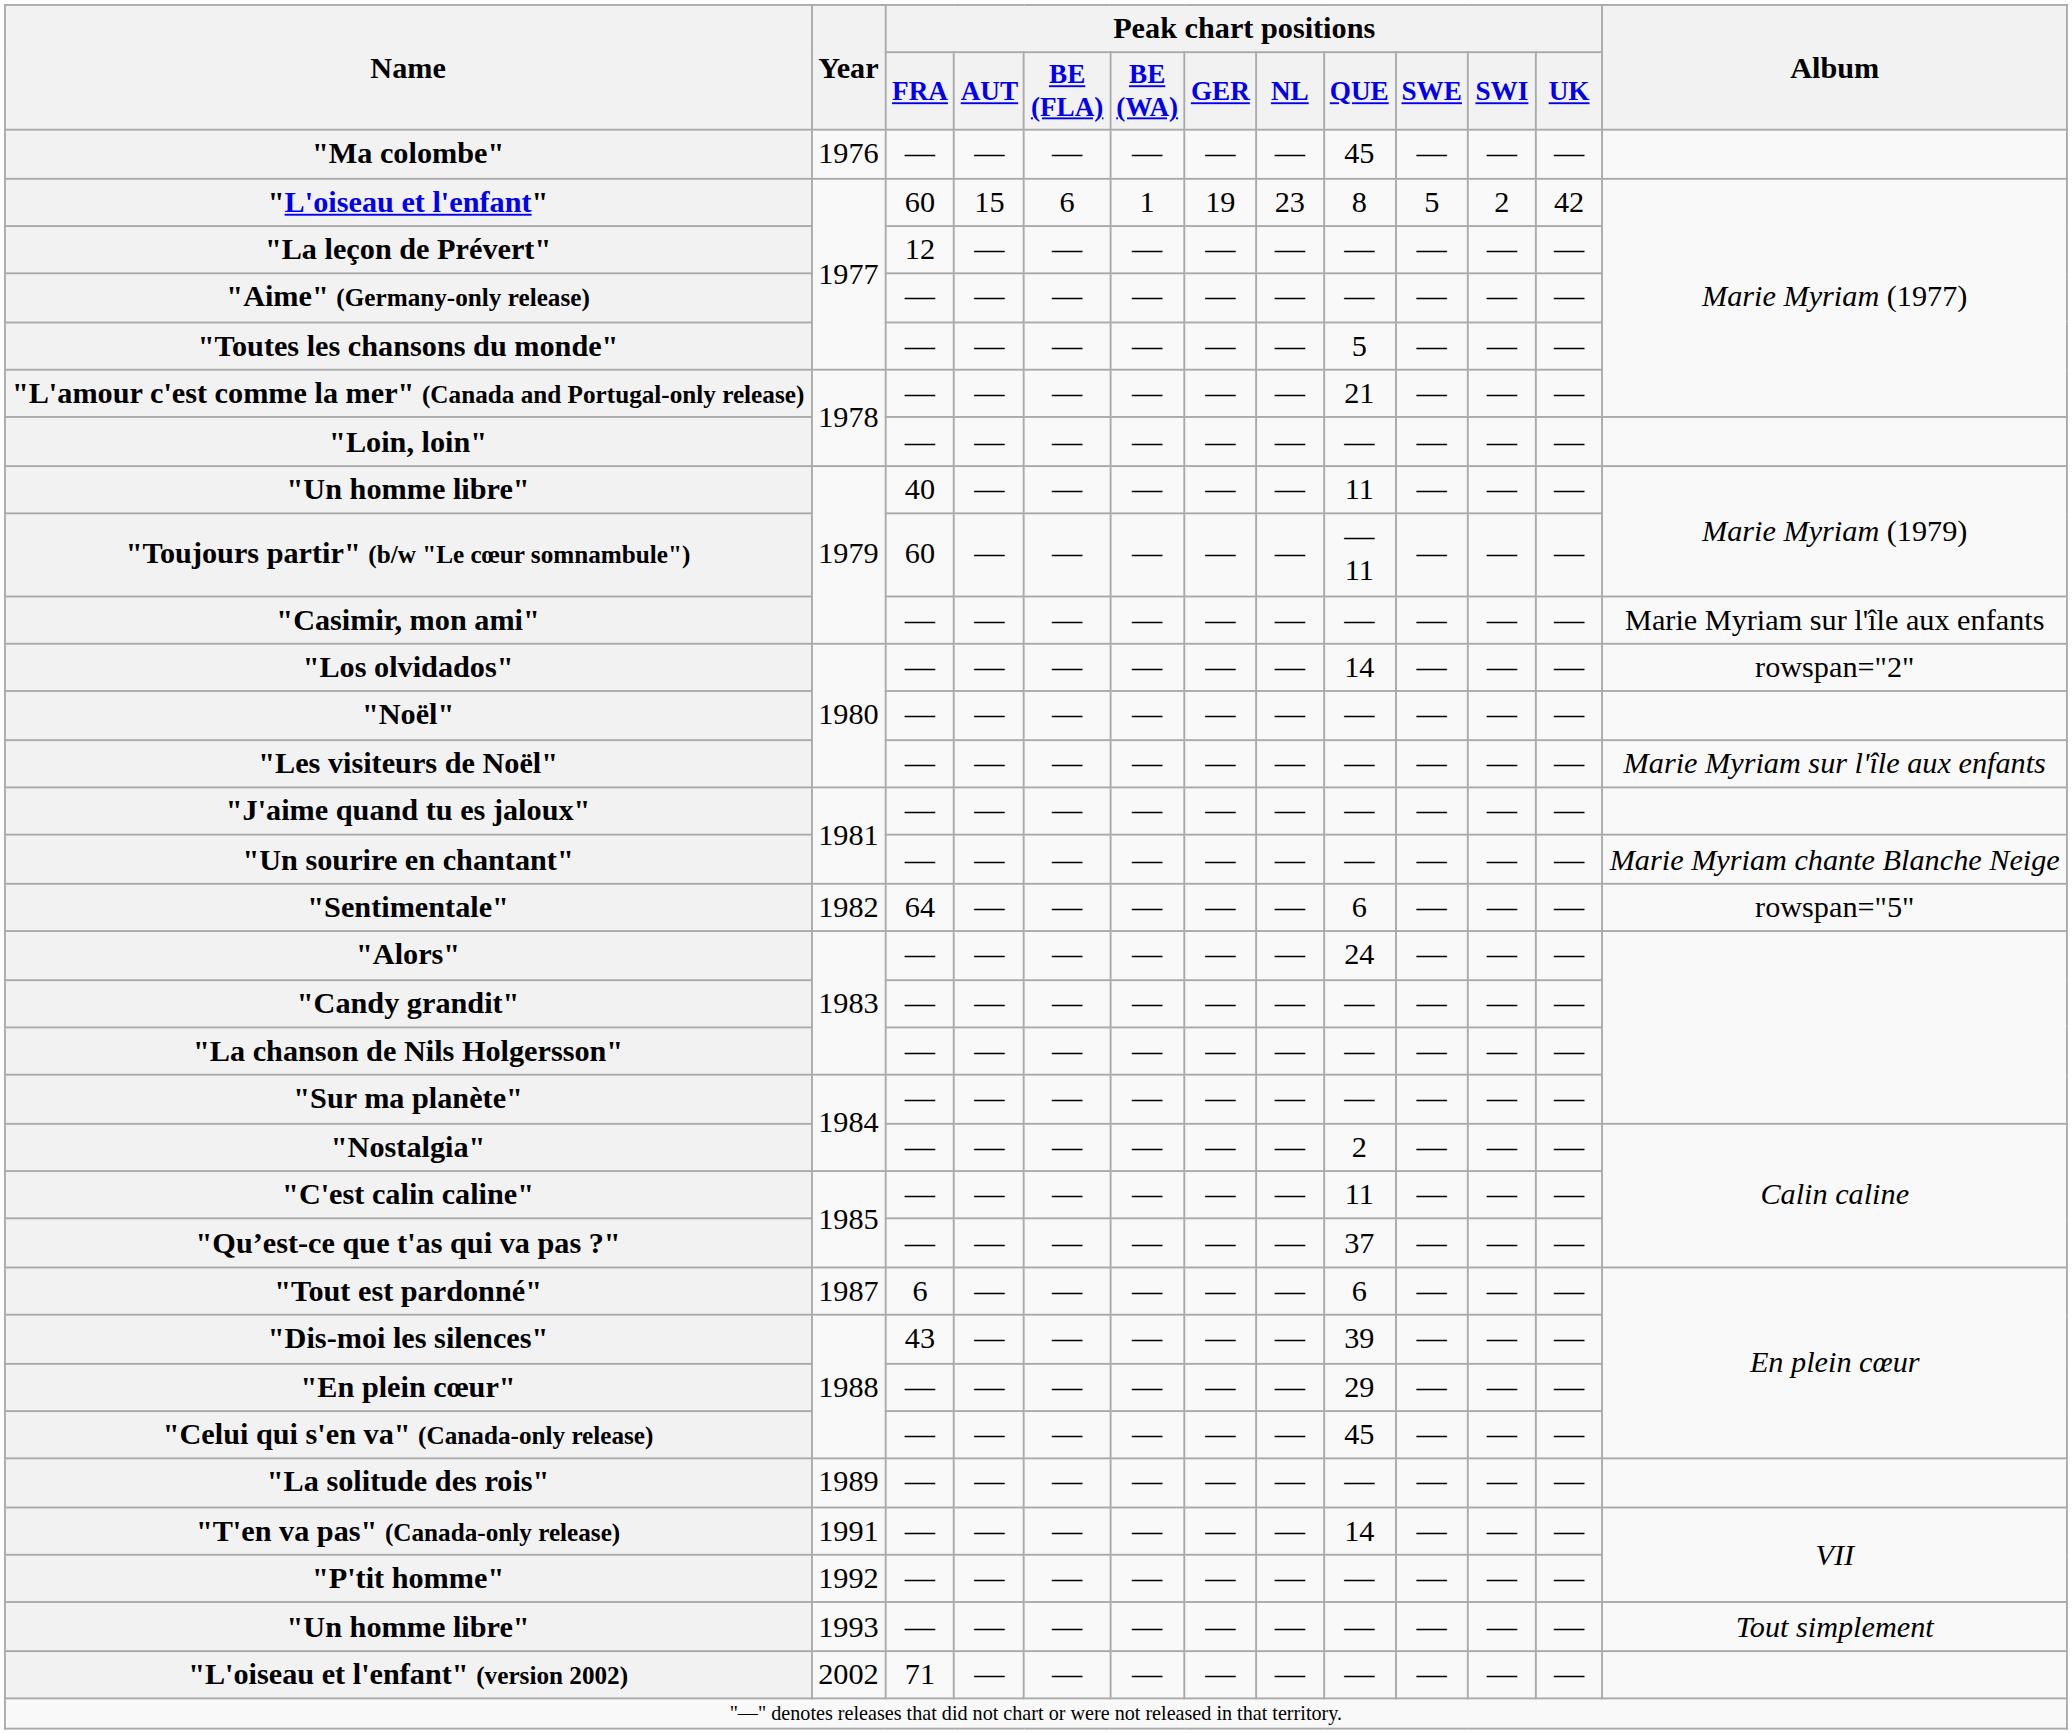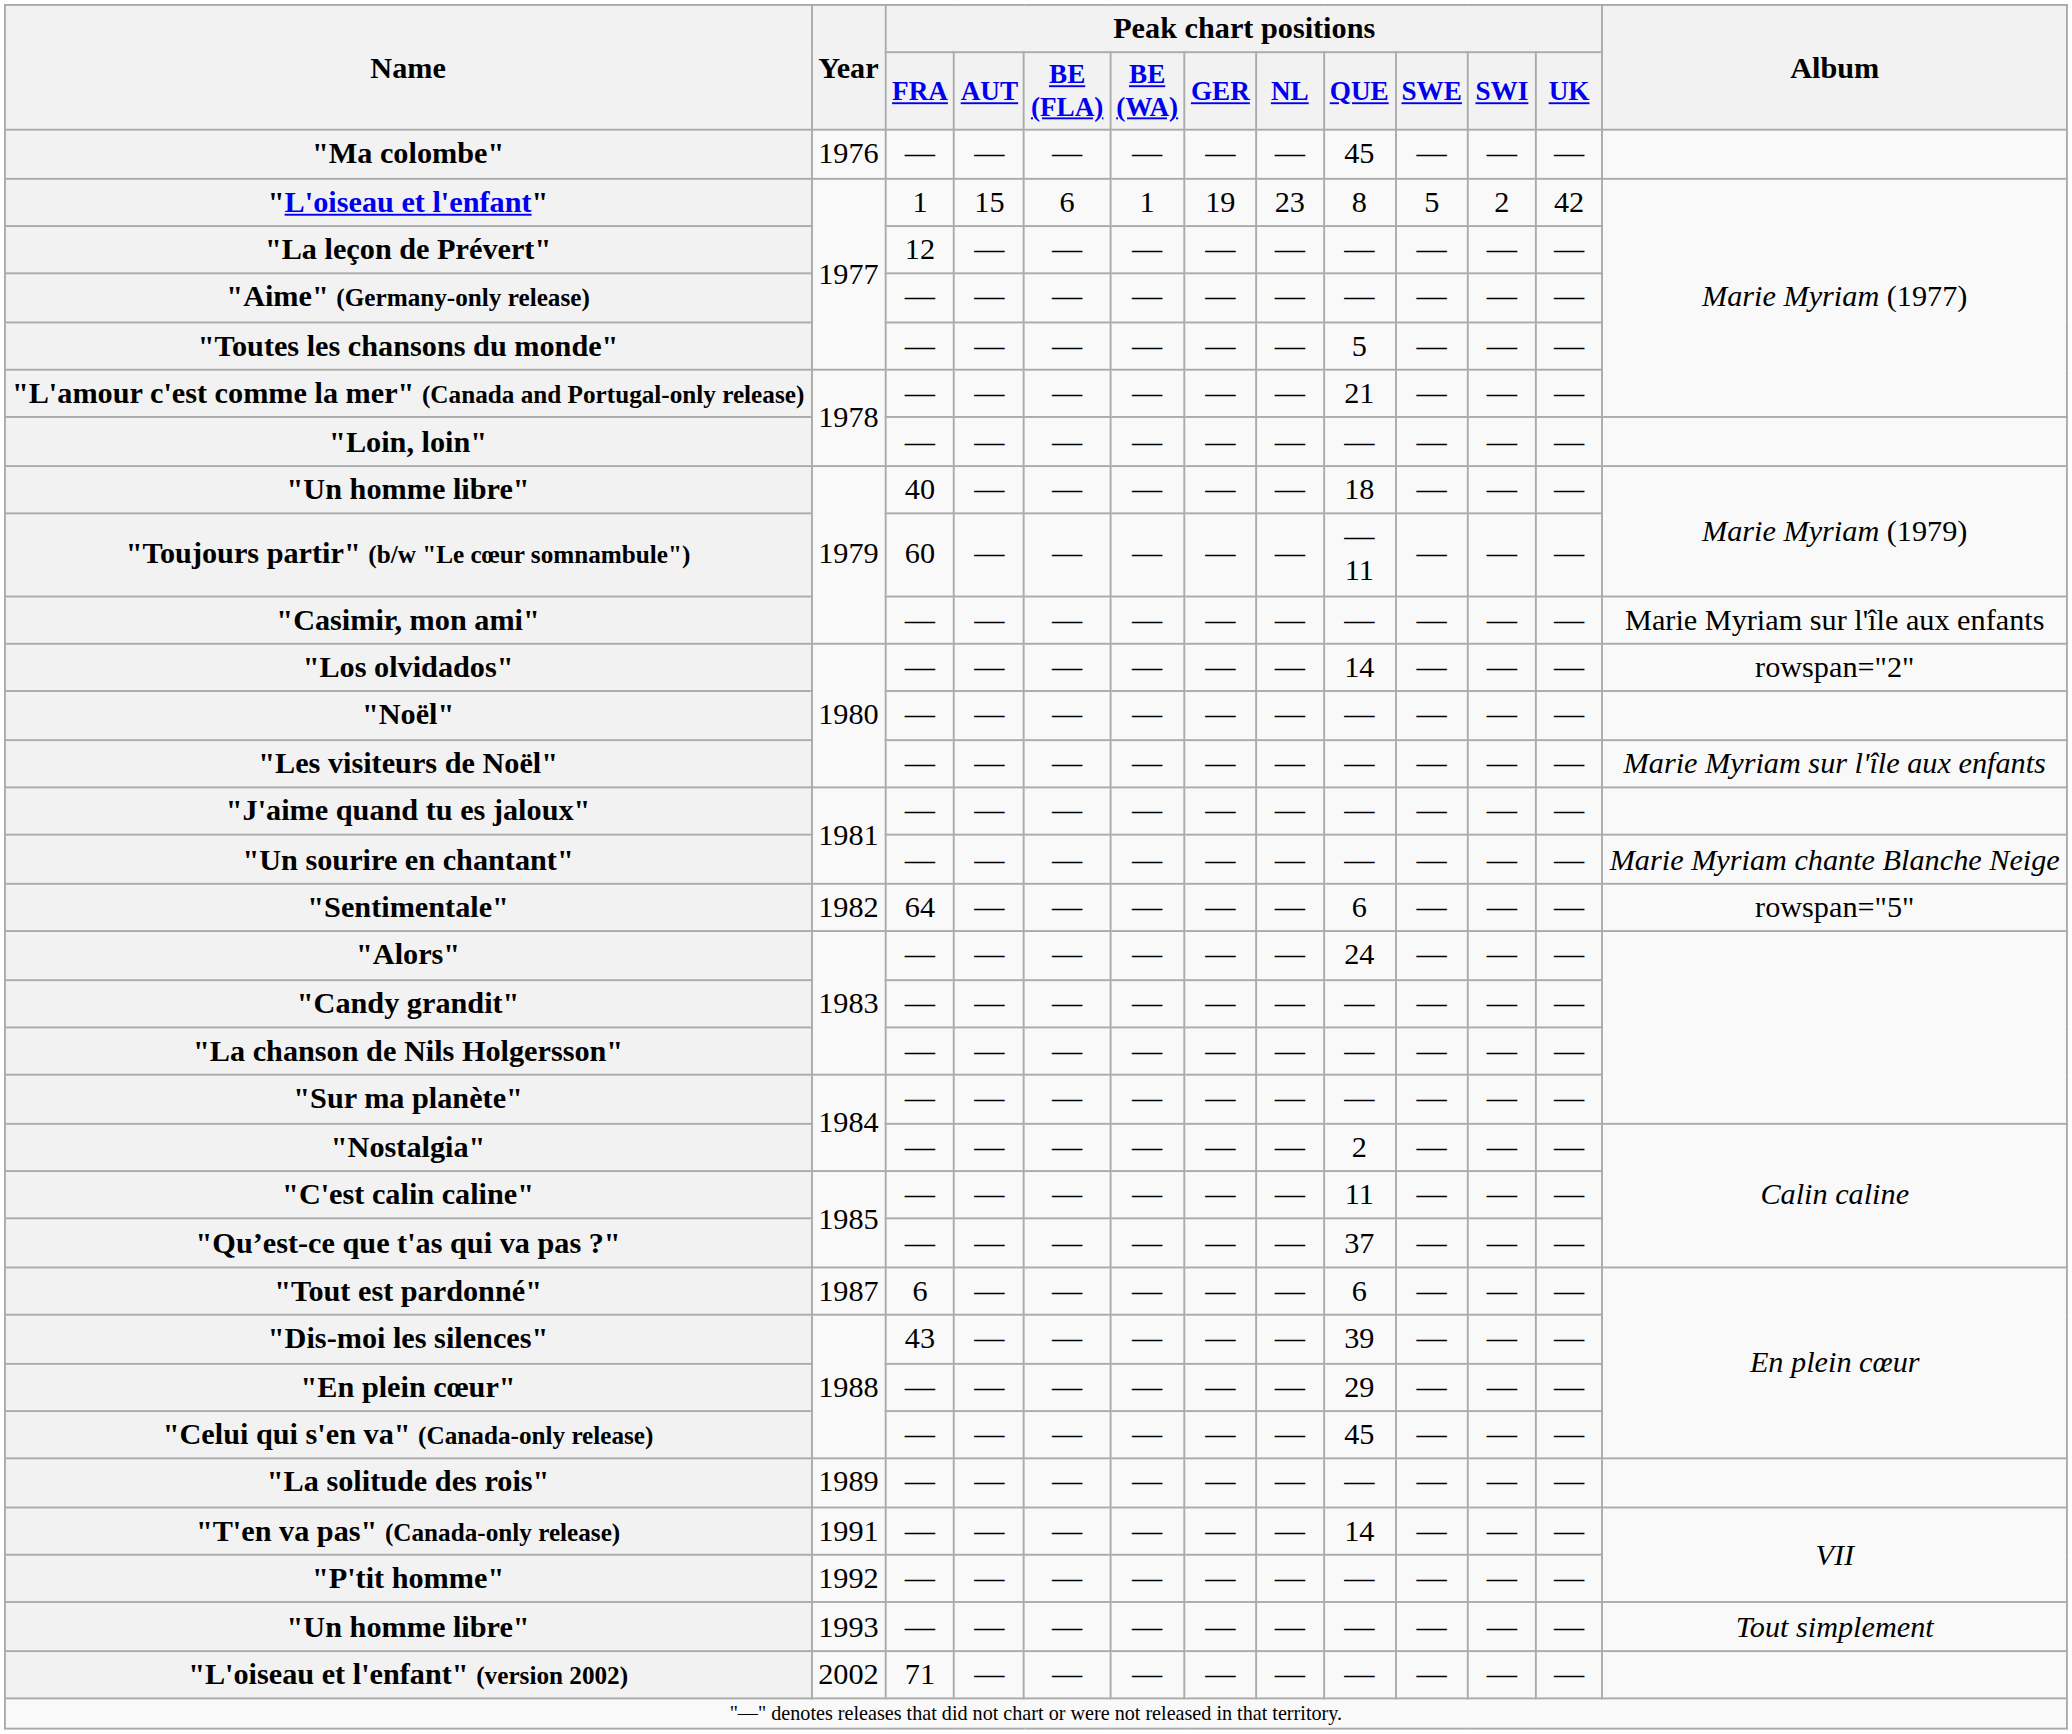(920, 201) 60 -> (920, 201) 1
(1359, 489) 11 -> (1359, 489) 18
